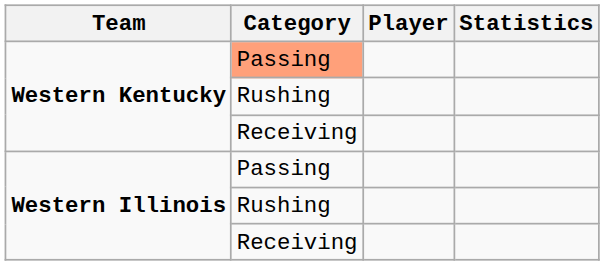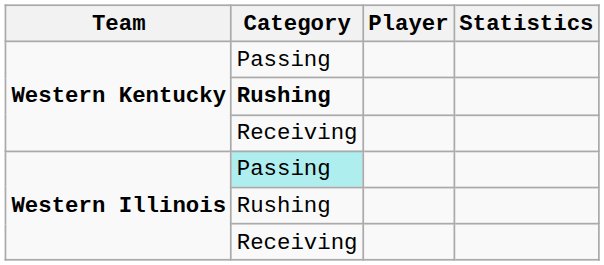(284, 60) lightsalmon background -> (284, 60) no background
(284, 96) normal -> (284, 96) bold
(284, 169) no background -> (284, 169) paleturquoise background
